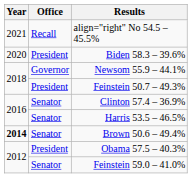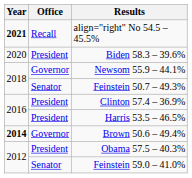(17, 33) normal -> (17, 33) bold
(49, 86) President -> (46, 86) Senator
(46, 102) Senator -> (49, 102) President
(46, 117) Senator -> (49, 117) President
(46, 133) Senator -> (50, 133) Governor
